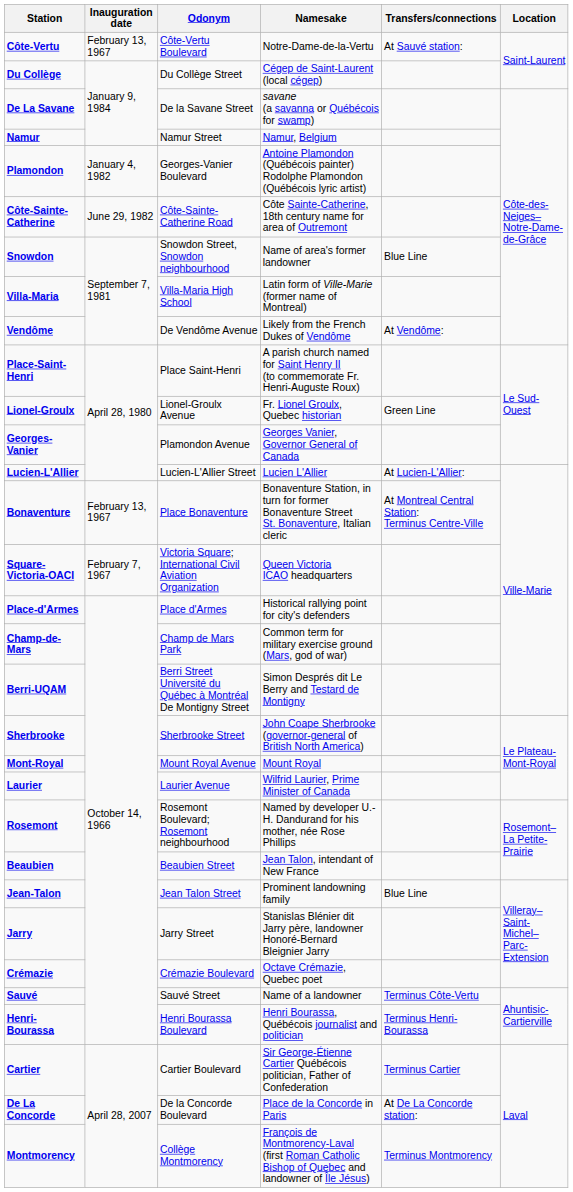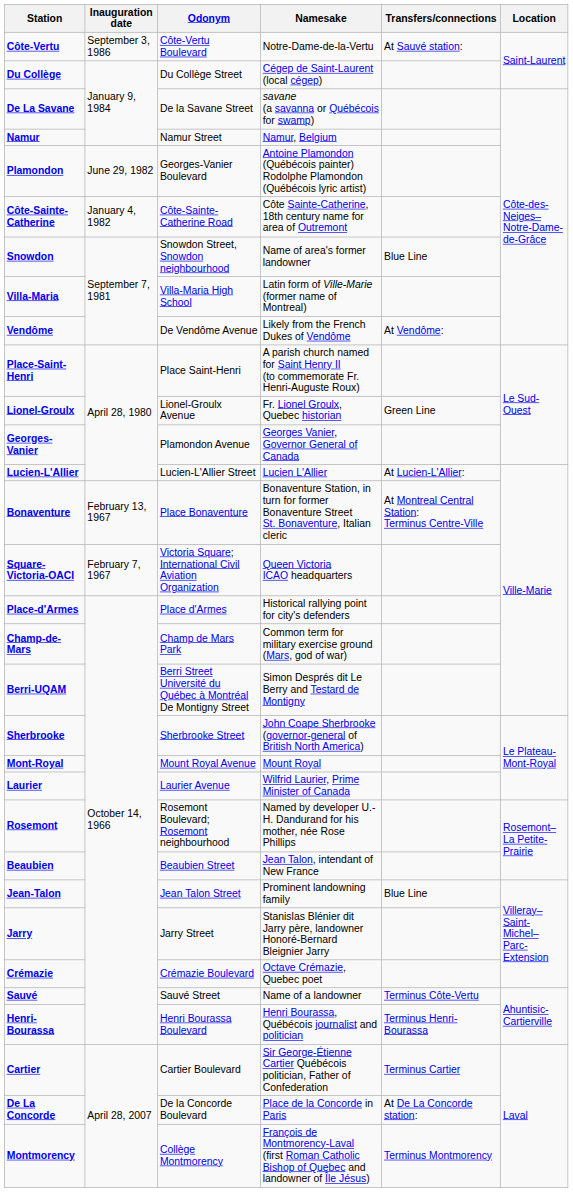(117, 46) February 13, 1967 -> (119, 46) September 3, 1986
(112, 171) January 4, 1982 -> (120, 171) June 29, 1982
(120, 217) June 29, 1982 -> (112, 217) January 4, 1982
